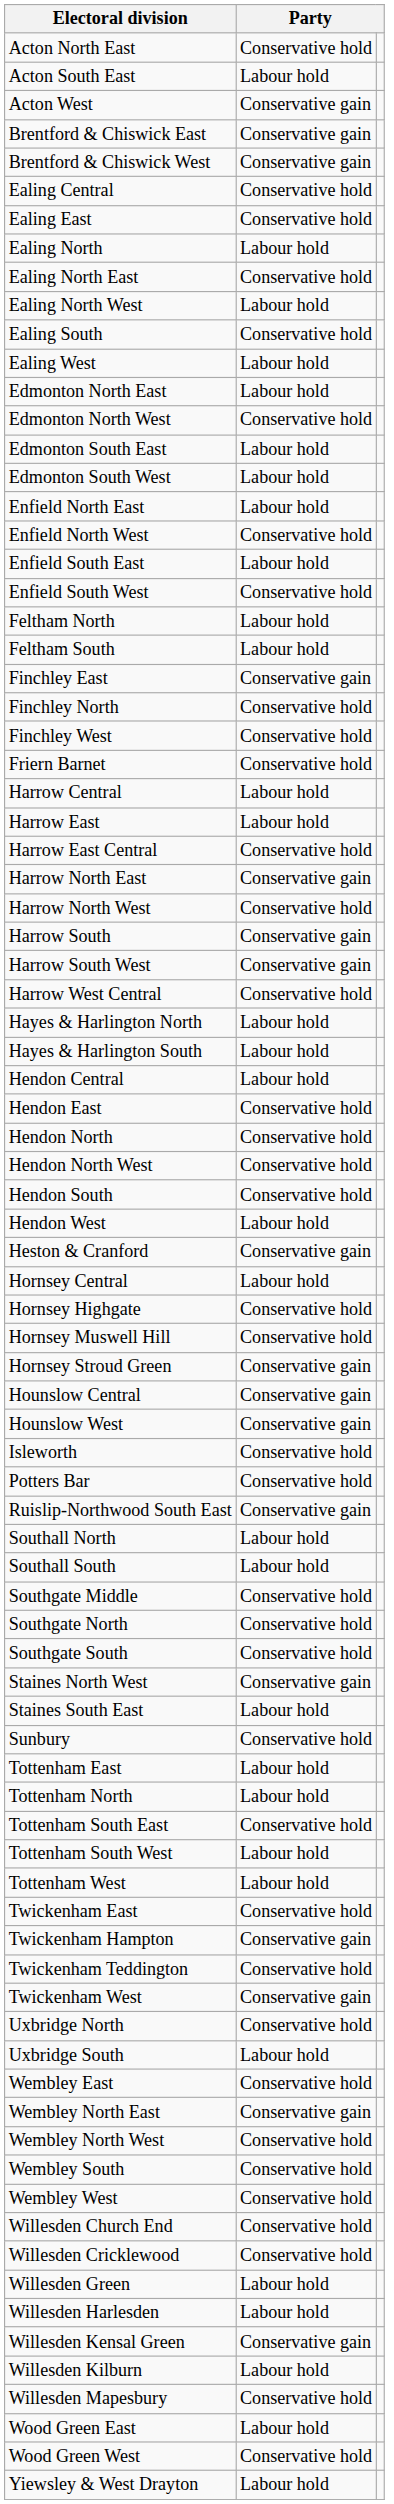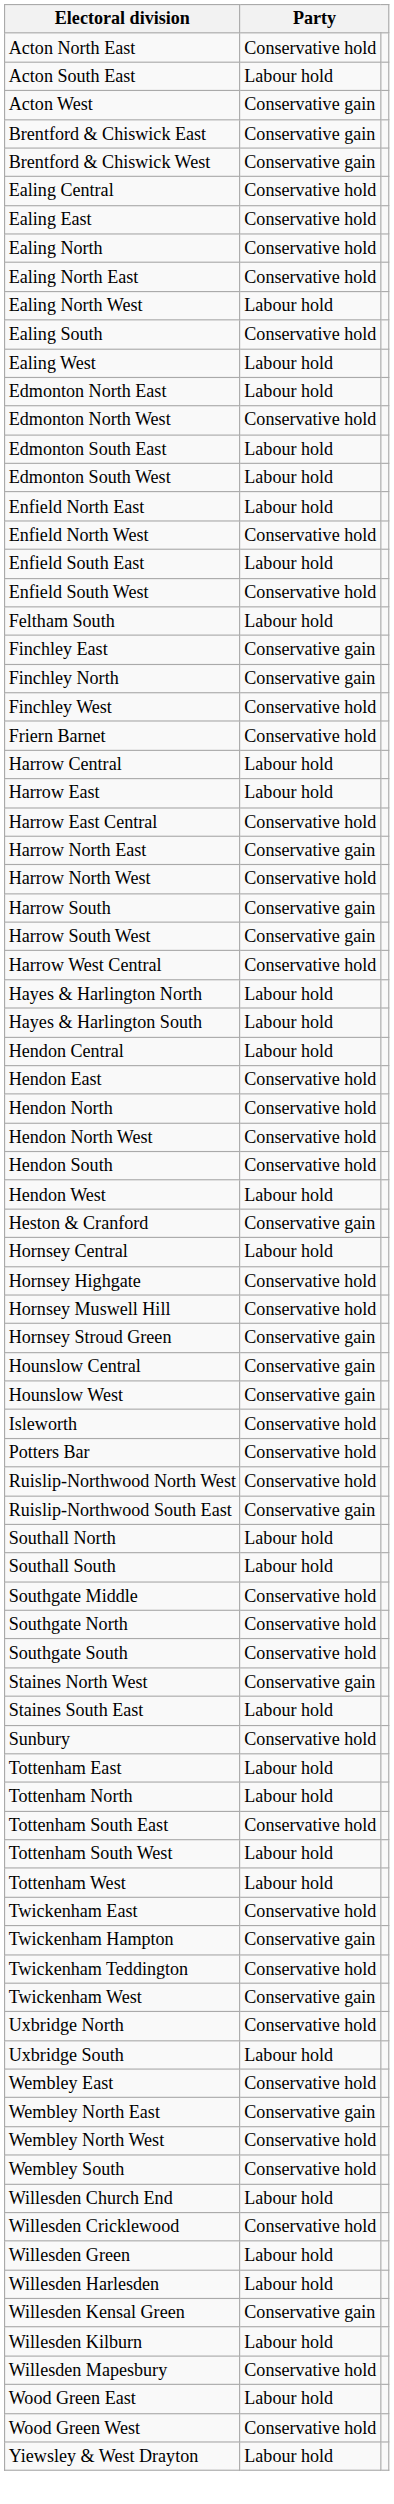(285, 248) Labour hold -> (310, 248) Conservative hold
- row: (62, 620)
(306, 707) Conservative hold -> (310, 678) Conservative gain
+ row: (122, 1481)
- row: (63, 2198)
(306, 2226) Conservative hold -> (289, 2198) Labour hold
